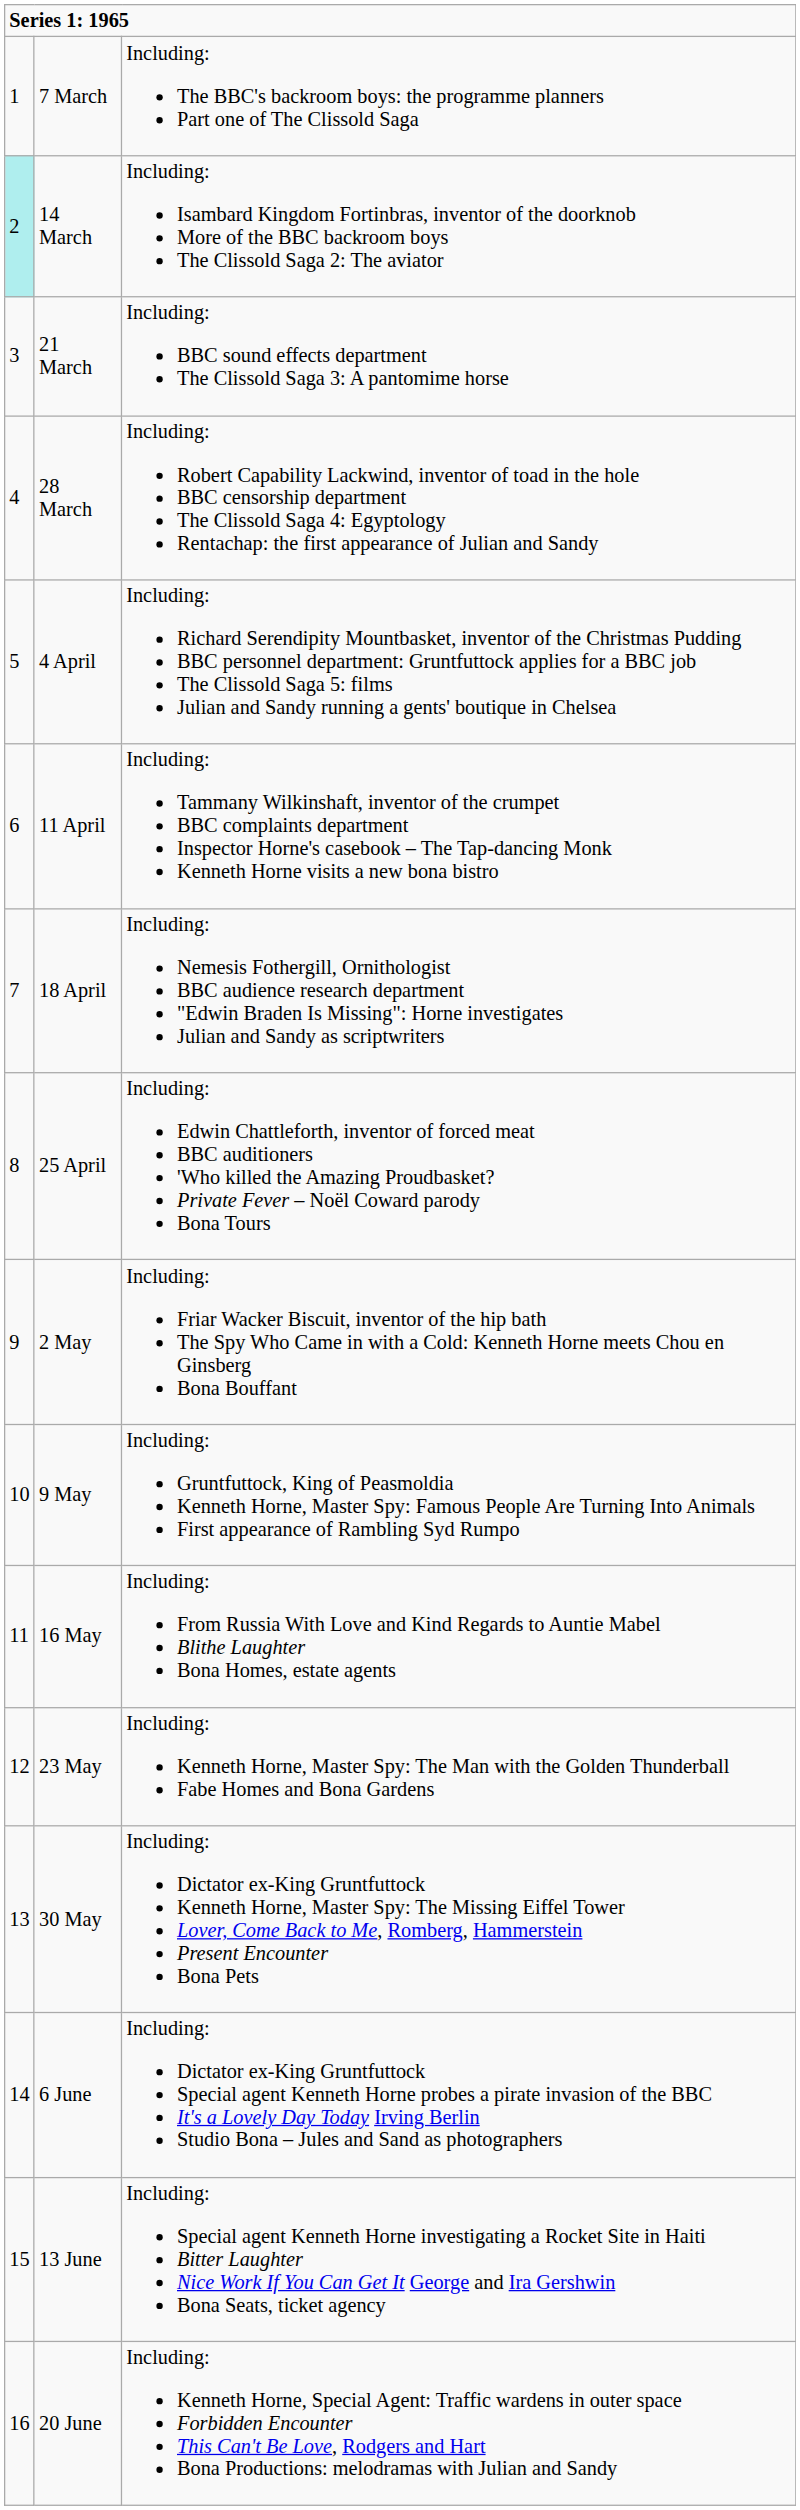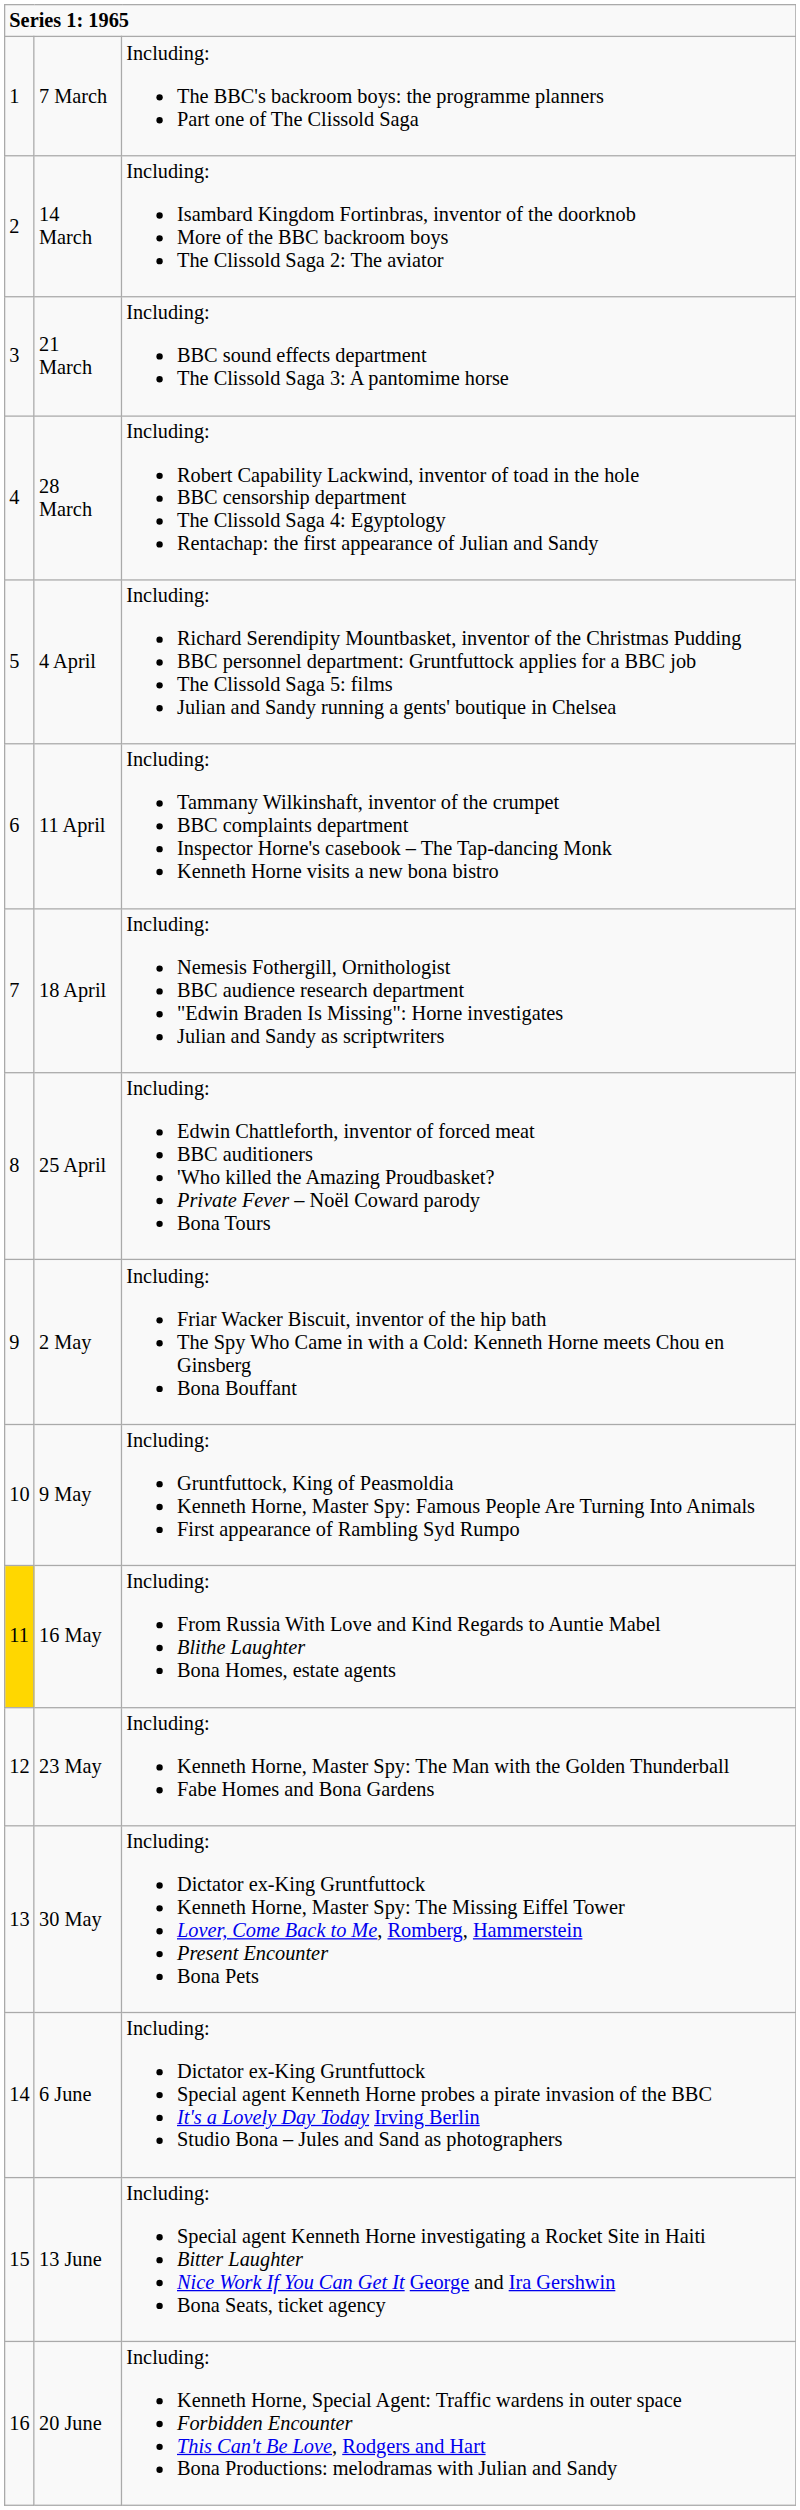(14, 226) paleturquoise background -> (14, 226) no background
(19, 1636) no background -> (19, 1636) gold background
